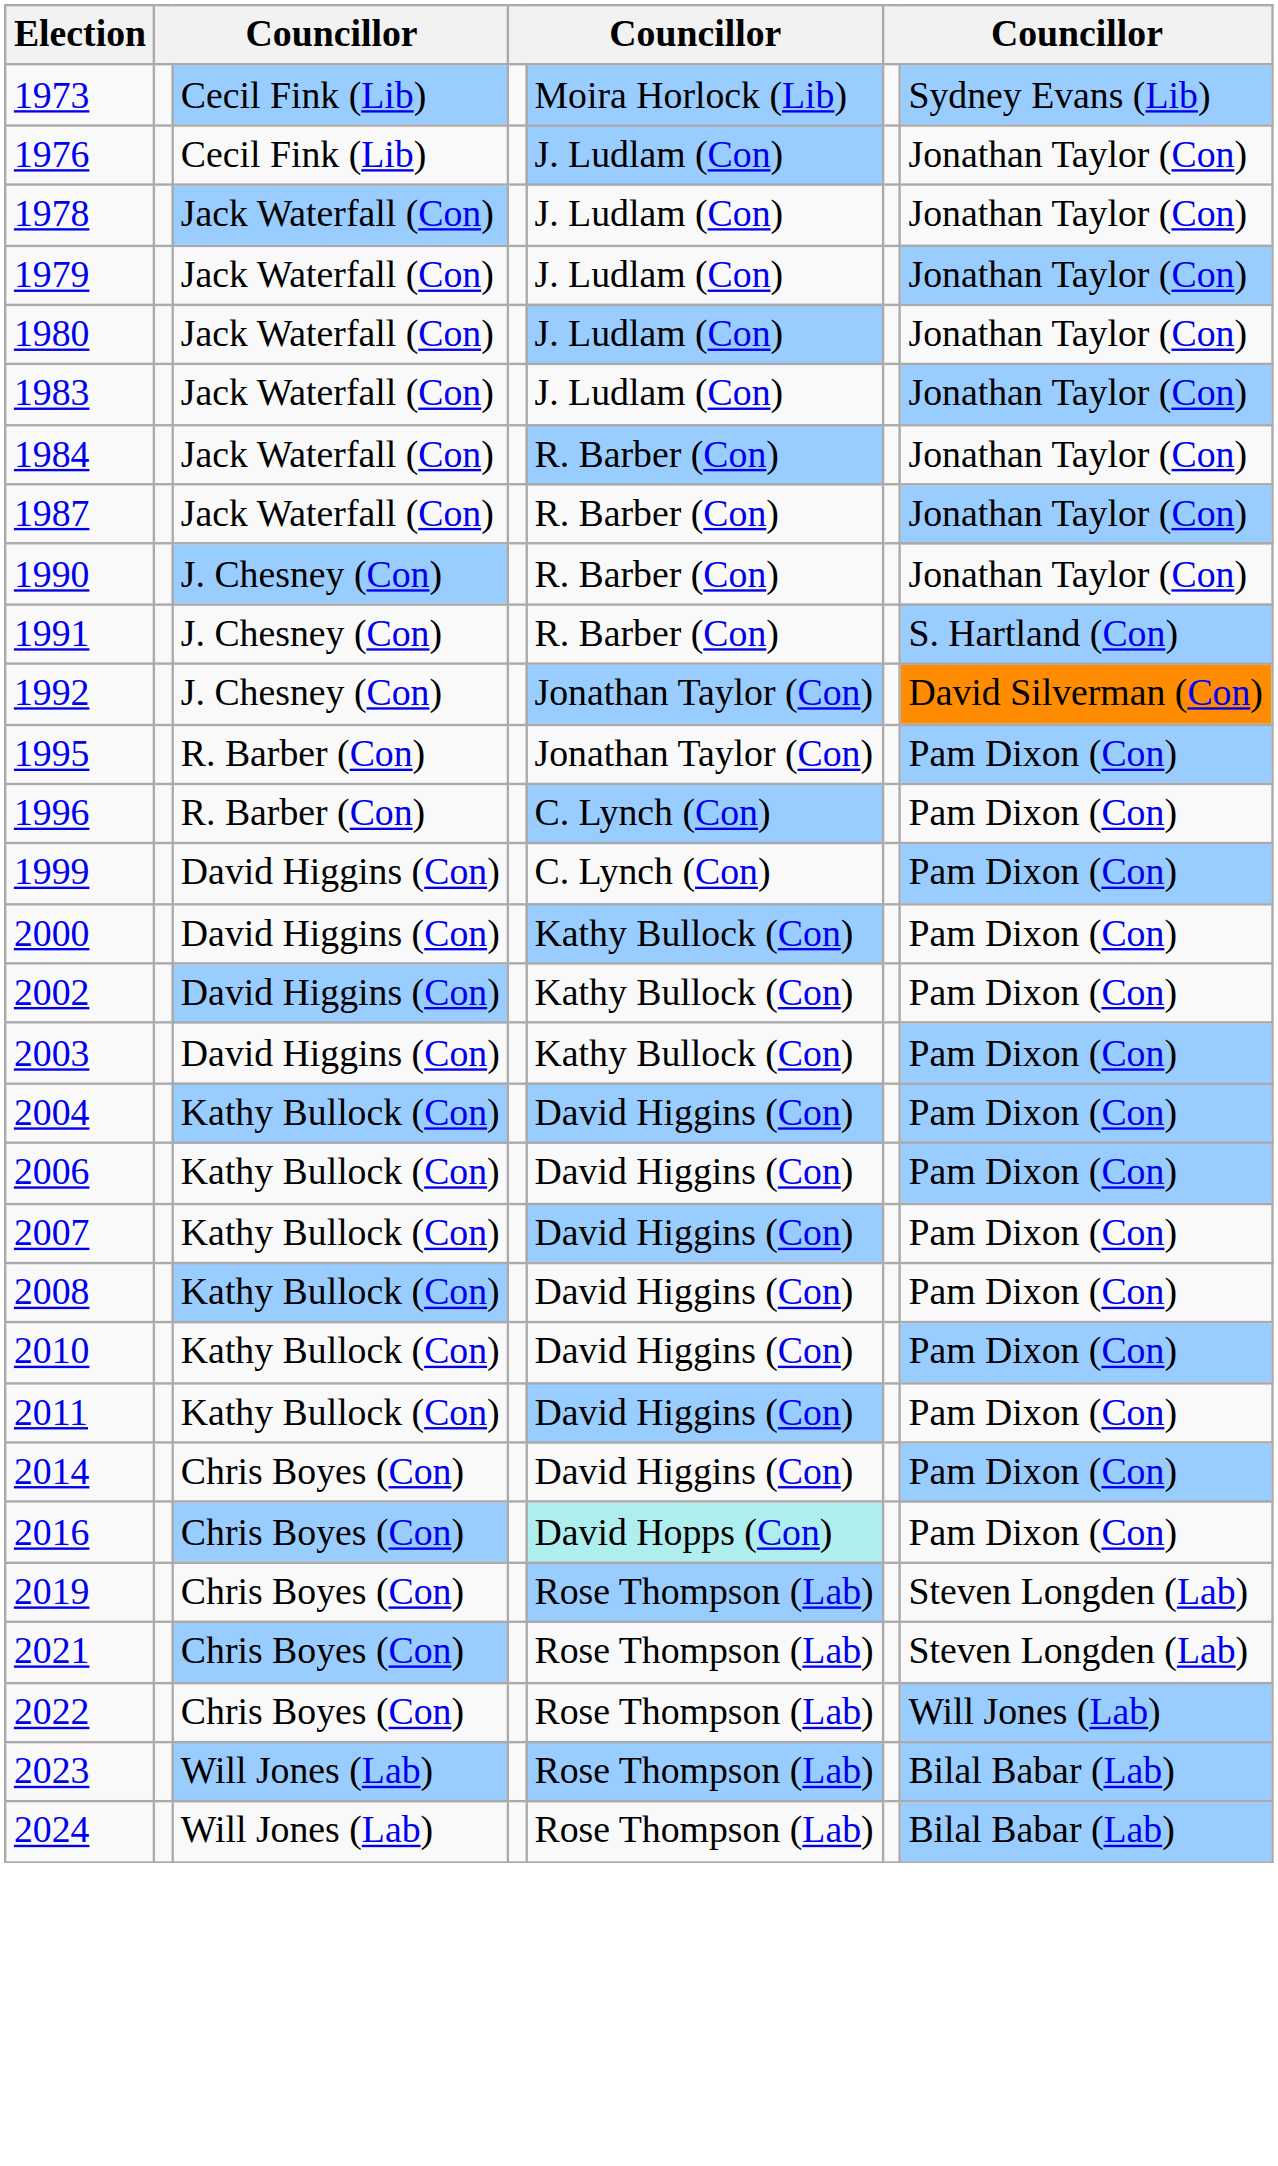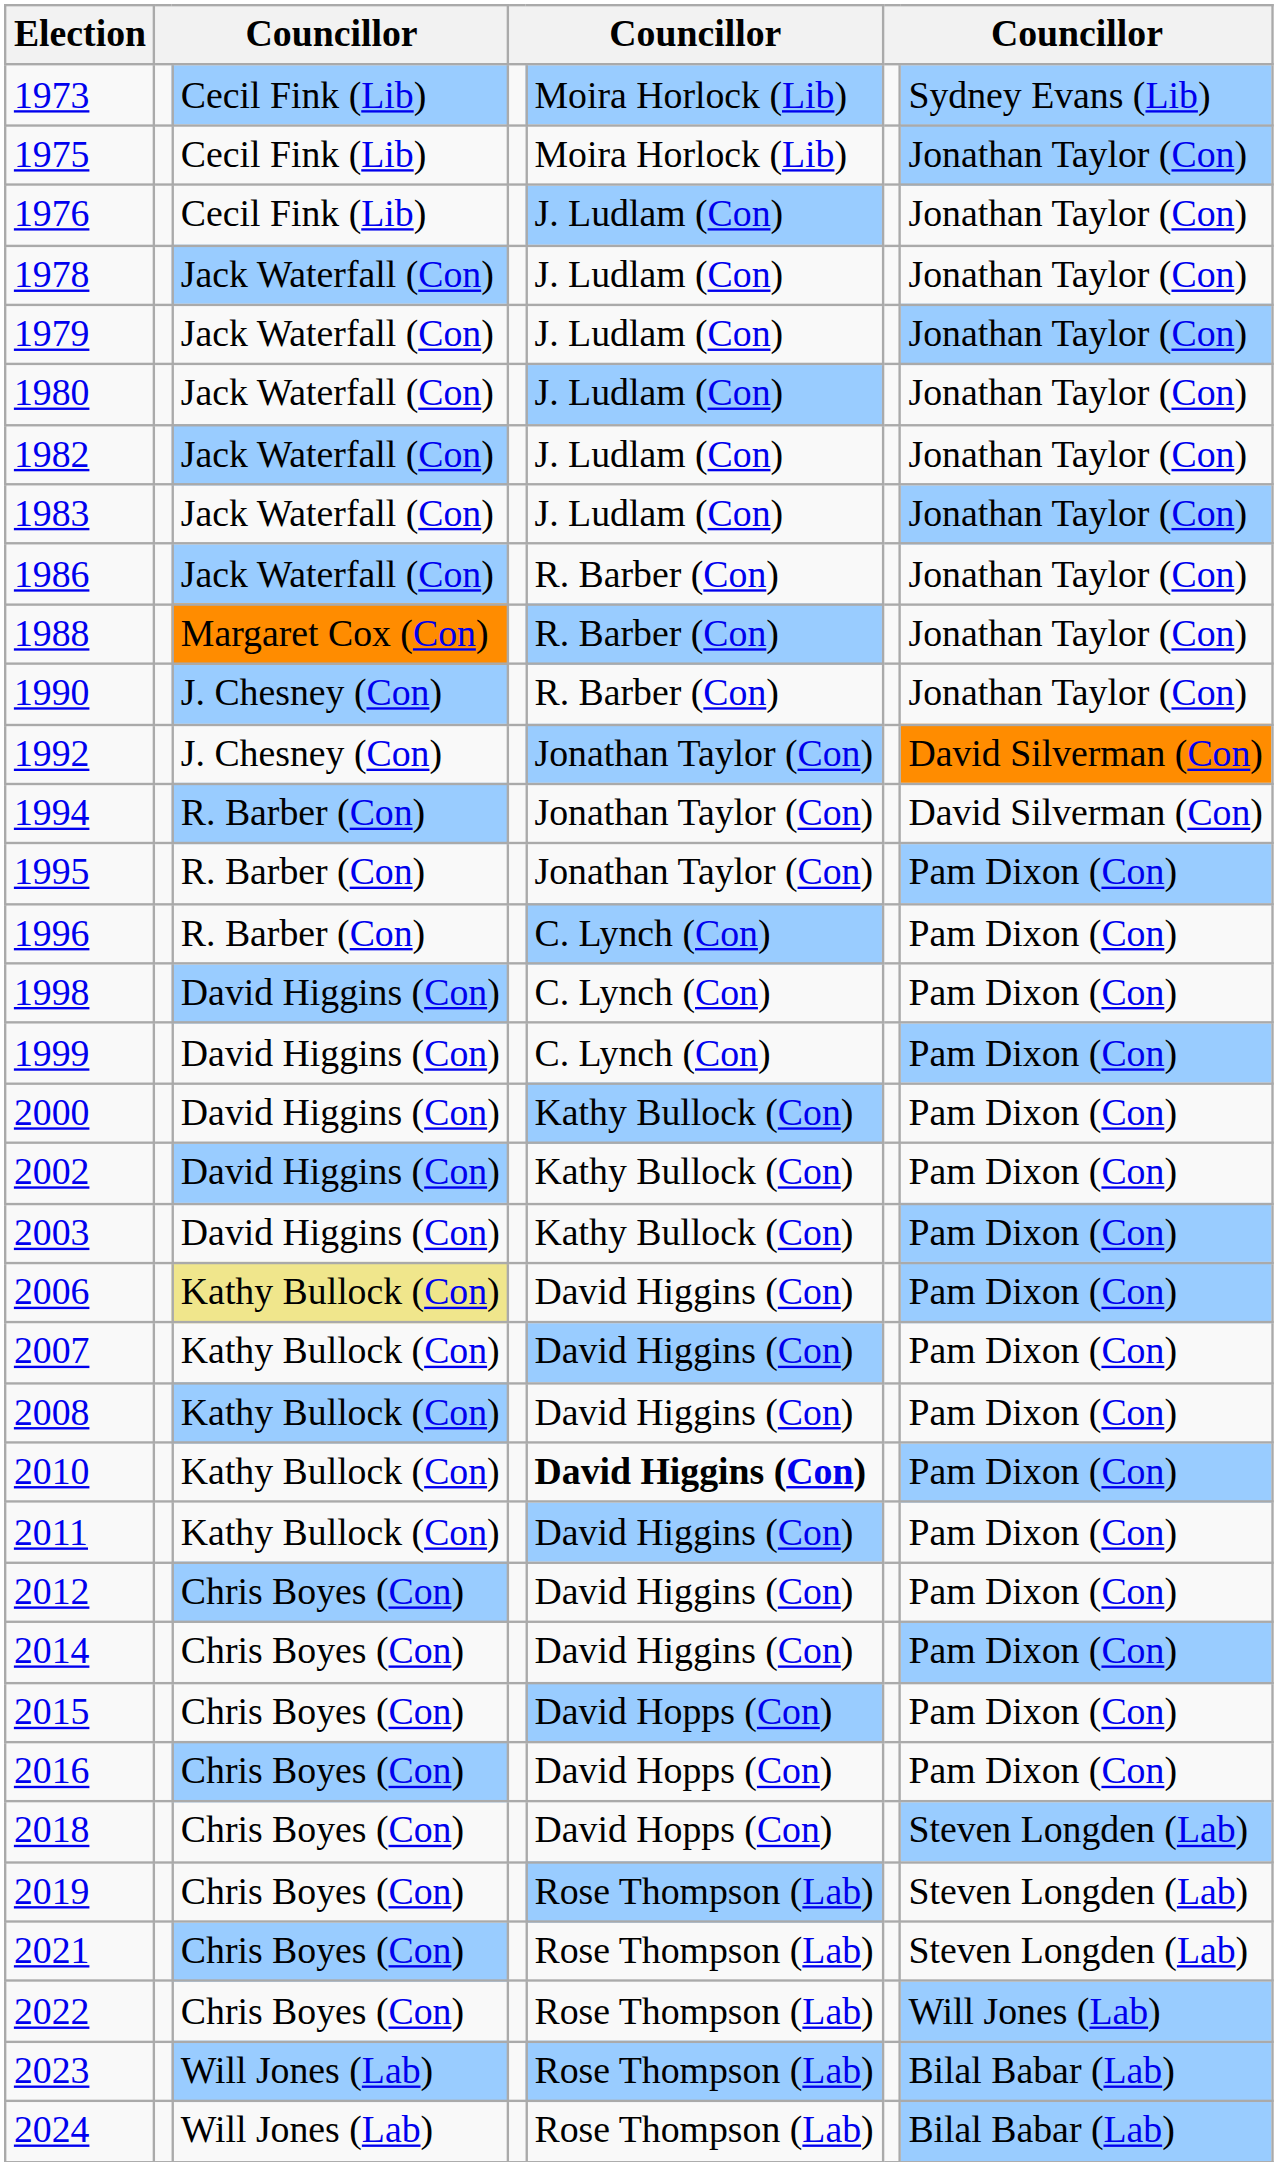+ row: (52, 154)
+ row: (52, 453)
- row: (52, 453)
+ row: (52, 573)
- row: (52, 513)
+ row: (52, 633)
- row: (52, 633)
+ row: (52, 812)
+ row: (52, 992)
- row: (52, 1112)
(340, 1172) no background -> (340, 1292) khaki background
(694, 1351) normal -> (700, 1471) bold
+ row: (52, 1591)
+ row: (52, 1711)
(683, 1531) paleturquoise background -> (683, 1771) no background
+ row: (52, 1830)
